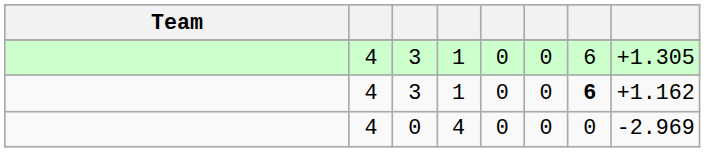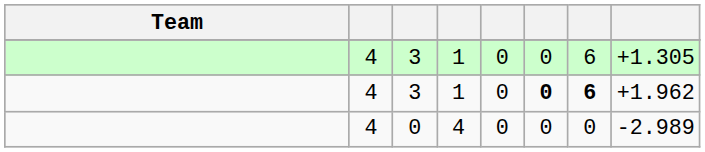(546, 93) normal -> (546, 93) bold
(656, 93) +1.162 -> (656, 93) +1.962
(656, 129) -2.969 -> (656, 129) -2.989
